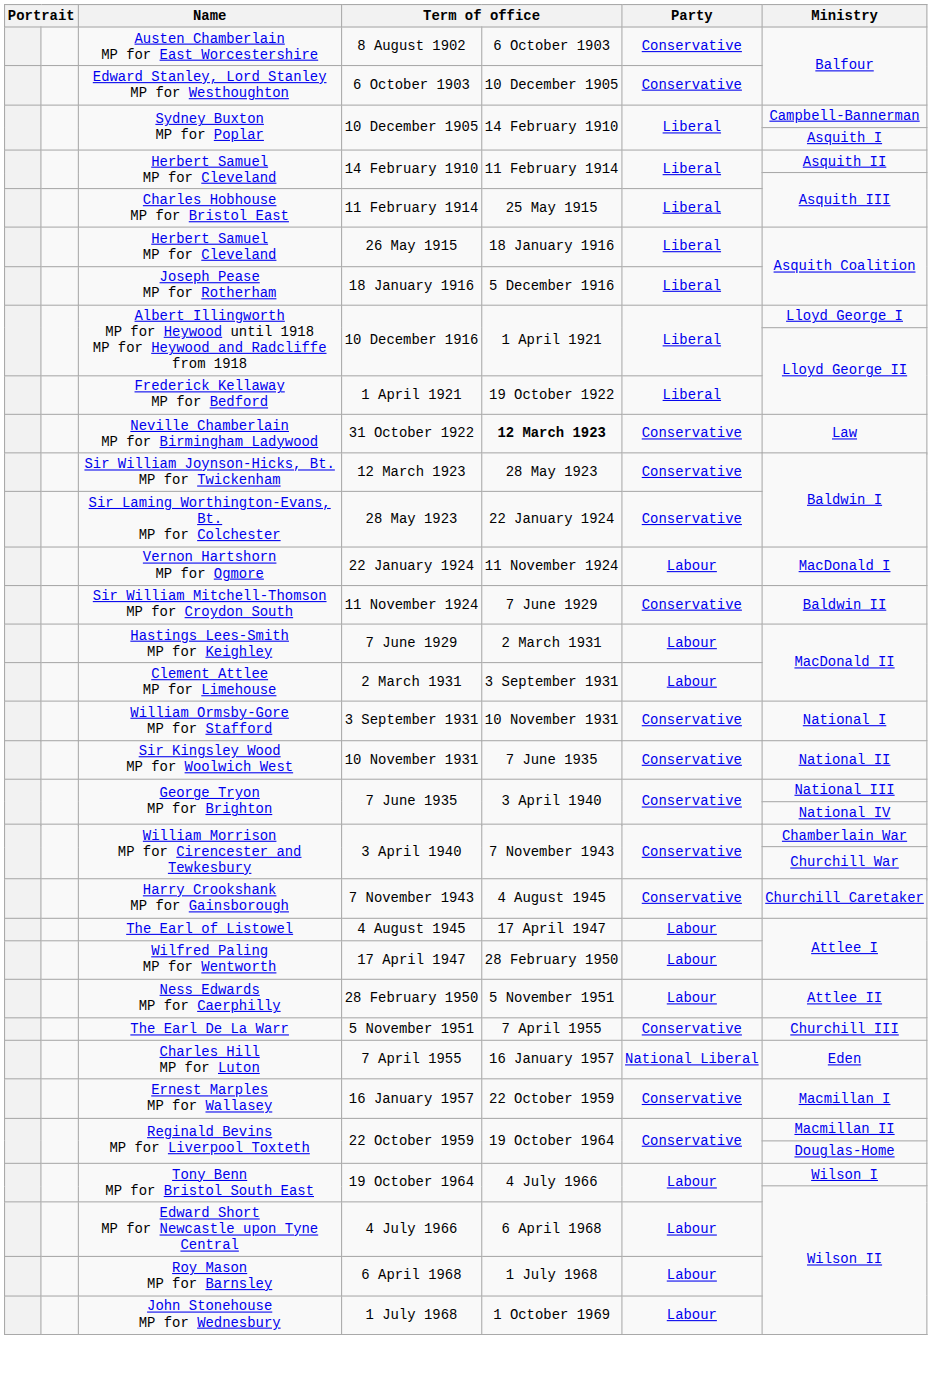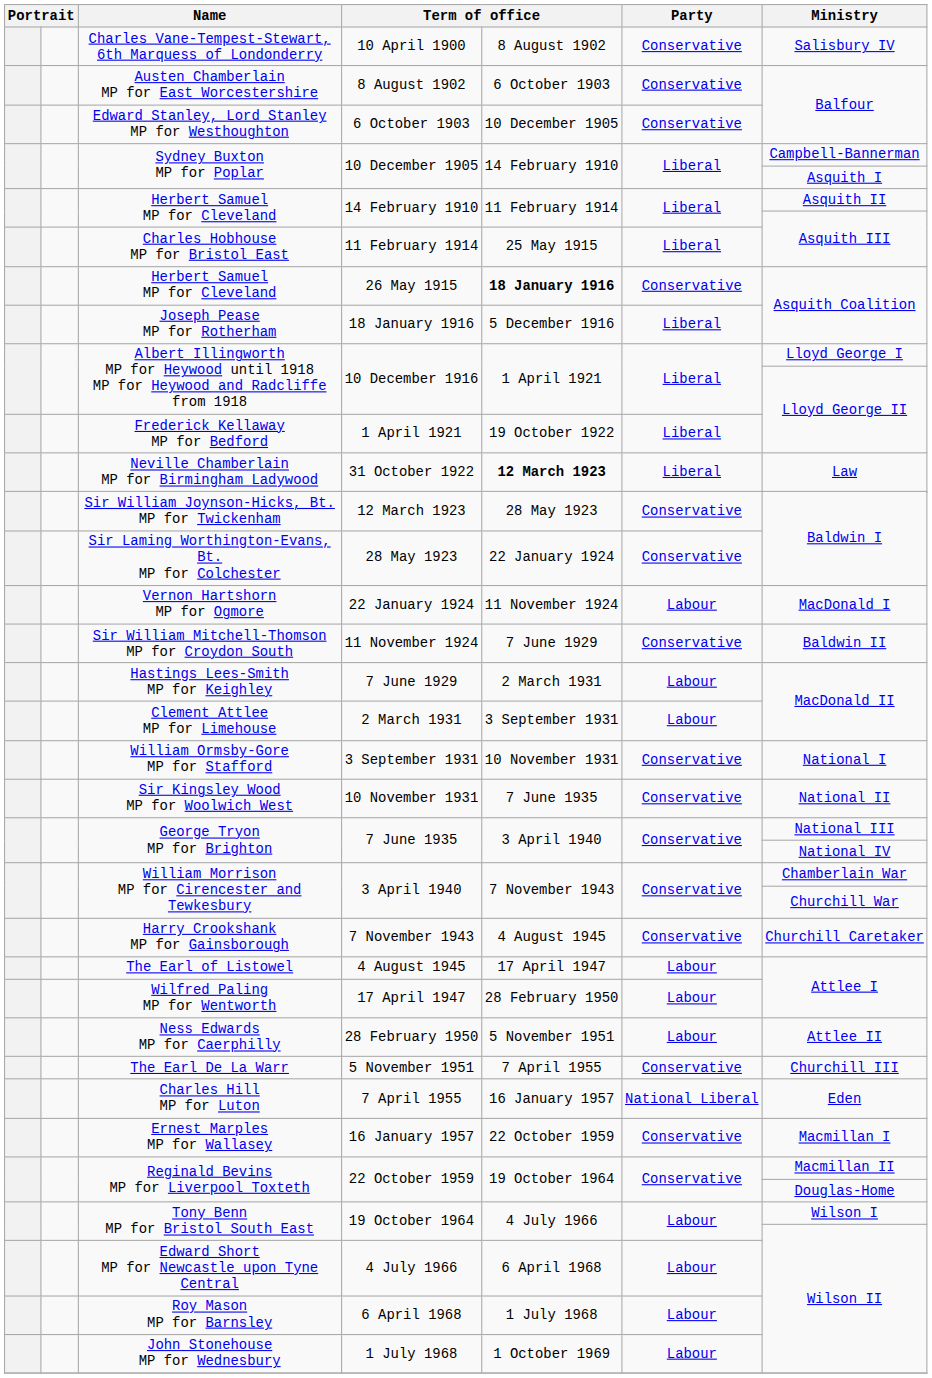+ row: (210, 47)
(552, 247) normal -> (552, 286) bold
(692, 247) Liberal -> (692, 286) Conservative
(692, 434) Conservative -> (692, 472) Liberal
